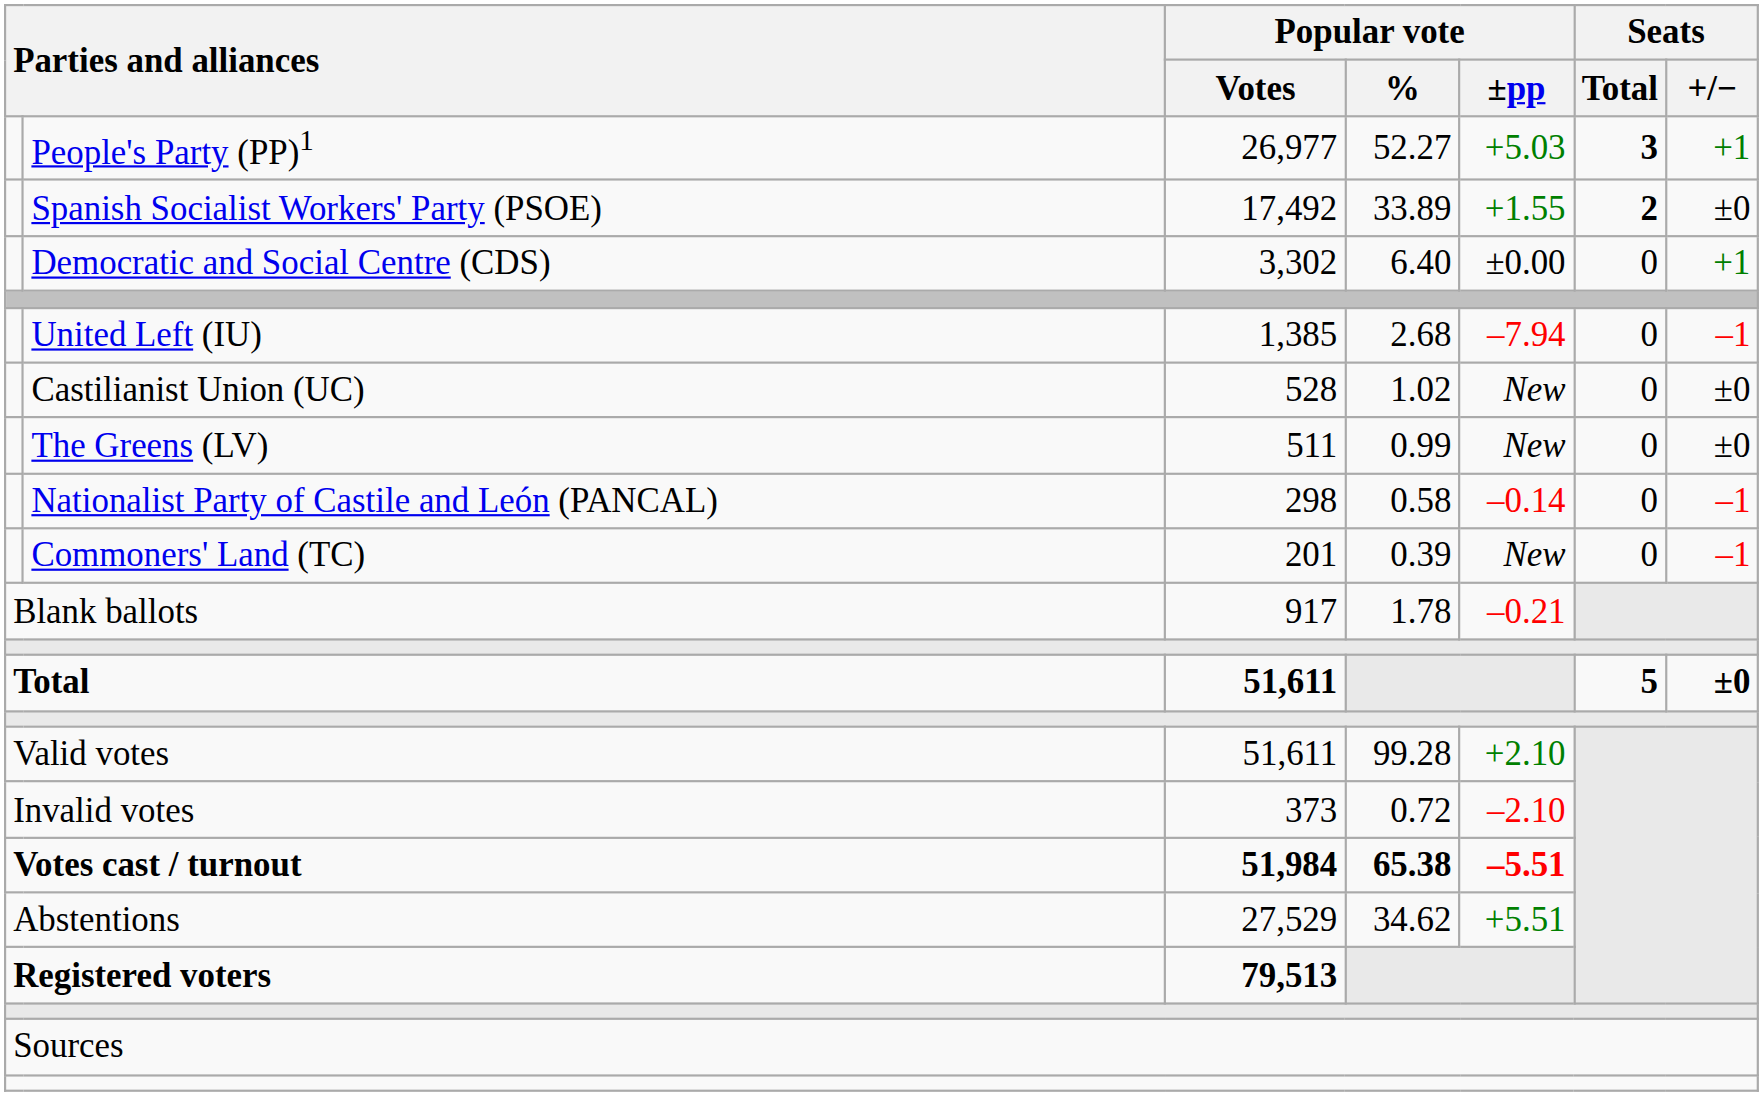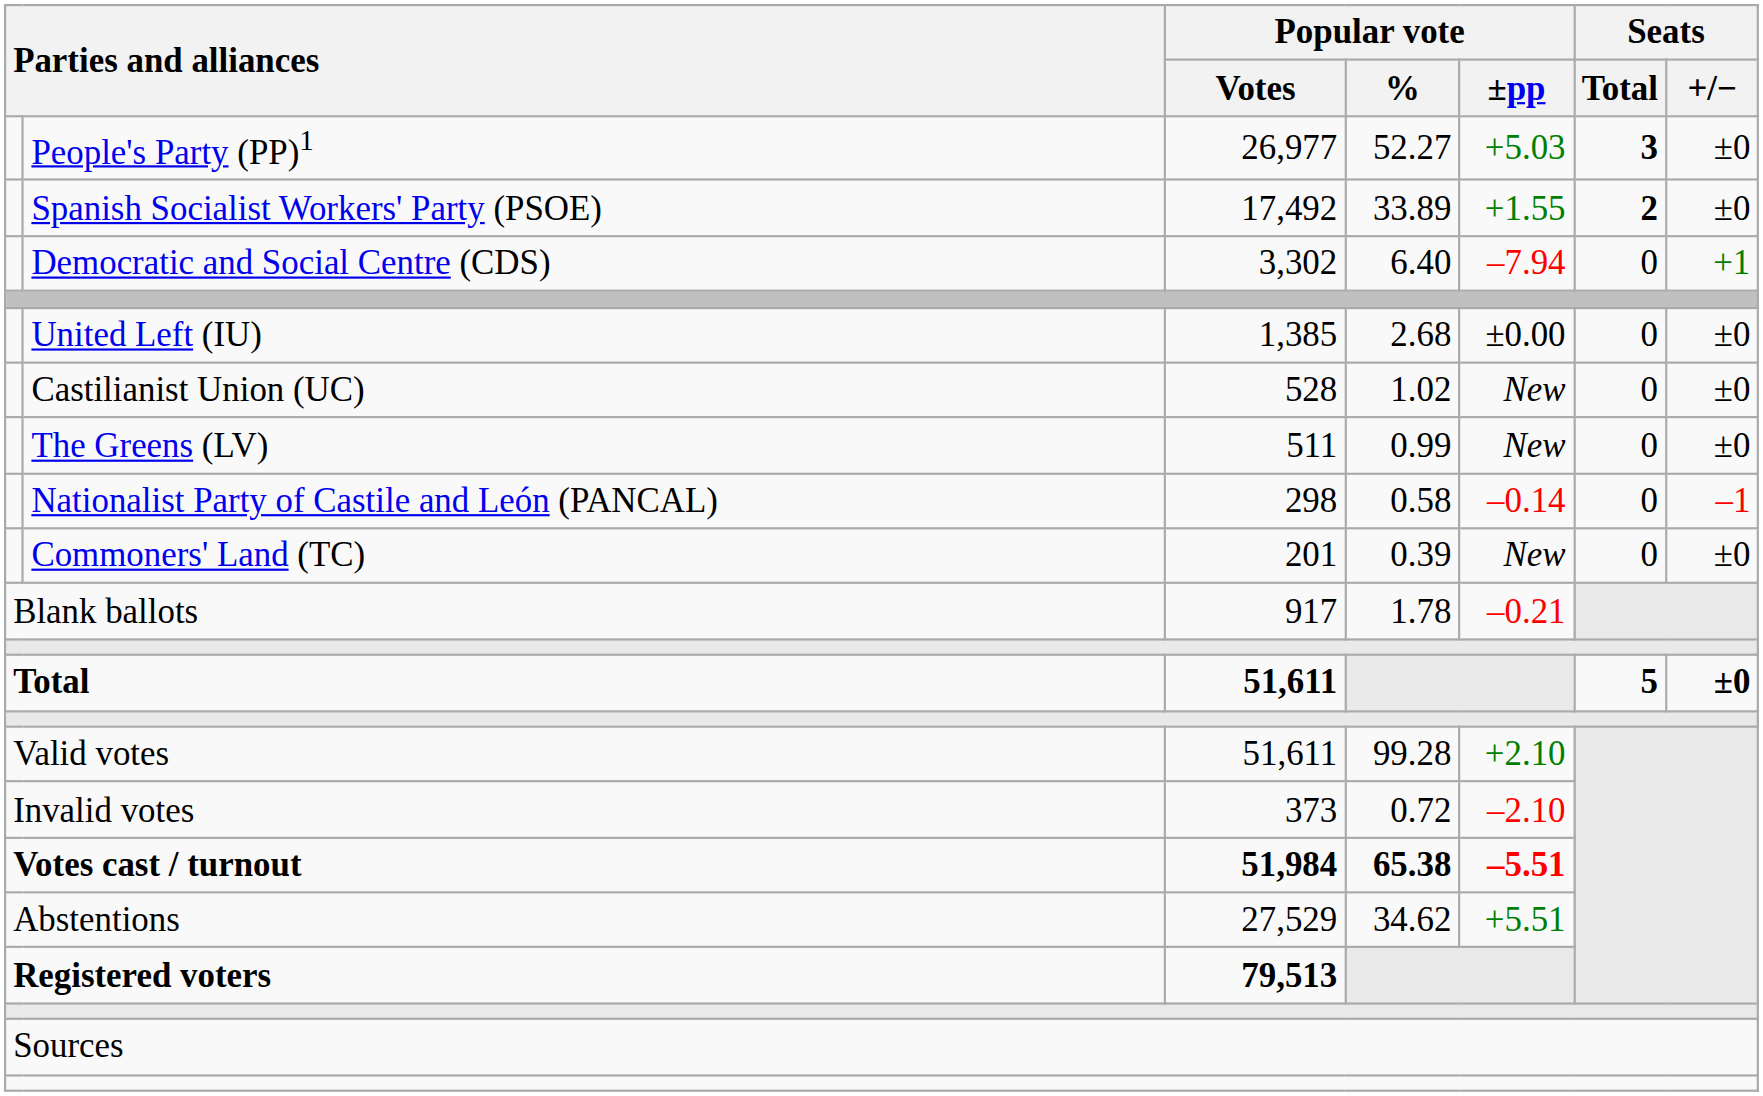(1732, 147) +1 -> (1732, 147) ±0
(1525, 262) ±0.00 -> (1526, 262) –7.94
(1526, 334) –7.94 -> (1525, 334) ±0.00
(1733, 334) –1 -> (1732, 334) ±0
(1733, 555) –1 -> (1732, 555) ±0
